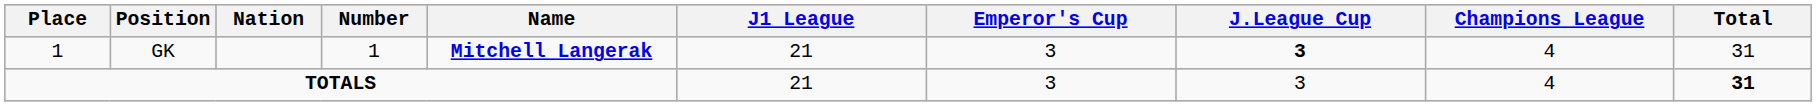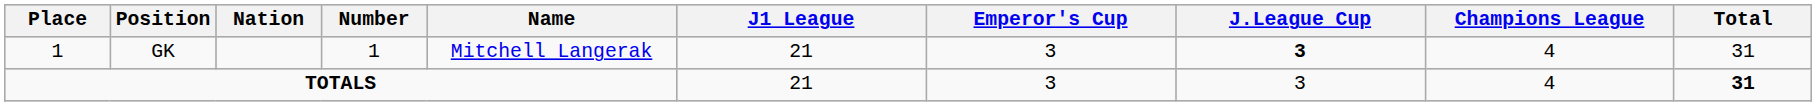(552, 53) bold -> (552, 53) normal
